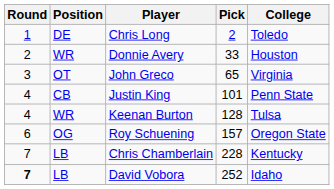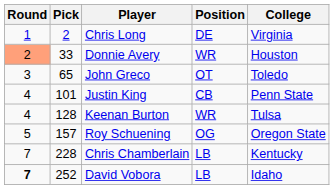columns swapped: (232, 15) <-> (78, 15)
(269, 35) Toledo -> (272, 35) Virginia
(27, 55) no background -> (27, 55) lightsalmon background
(272, 75) Virginia -> (269, 75) Toledo
(27, 134) 6 -> (27, 134) 5
